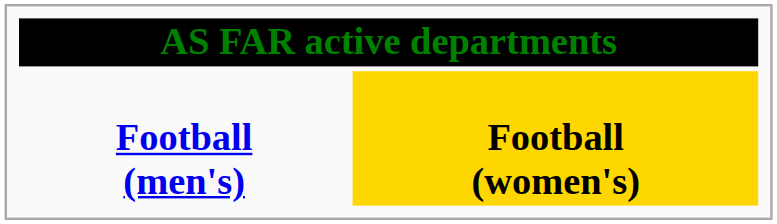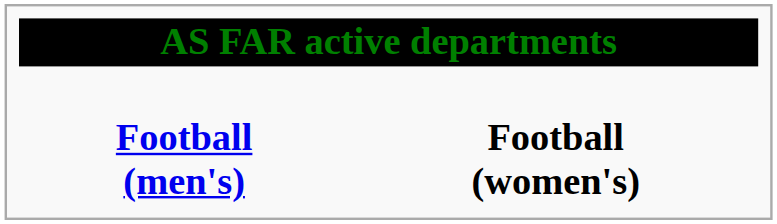(556, 159) gold background -> (556, 159) no background
